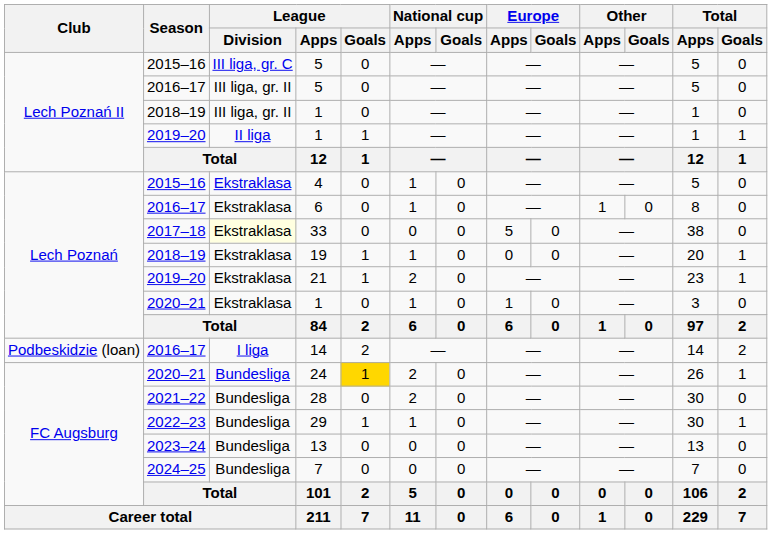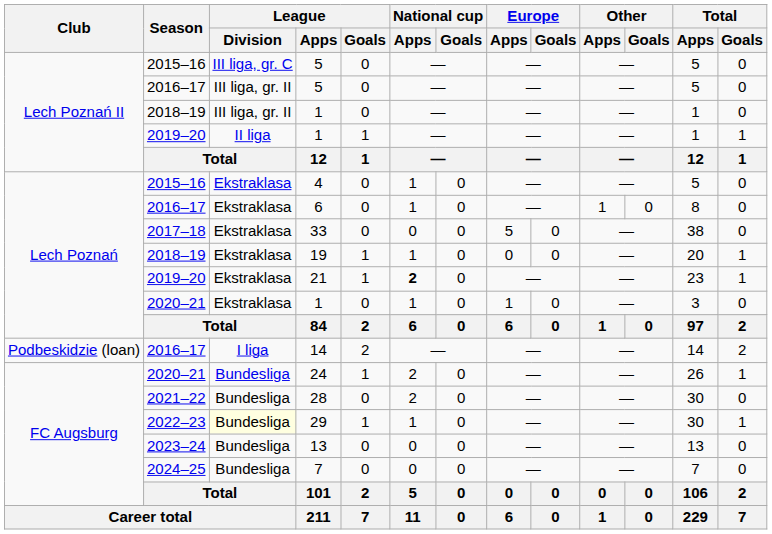(253, 231) lightyellow background -> (253, 231) no background
(413, 278) normal -> (413, 278) bold
(365, 374) gold background -> (365, 374) no background
(253, 421) no background -> (253, 421) lightyellow background
